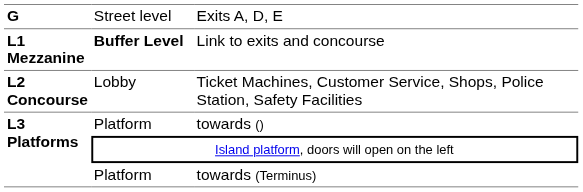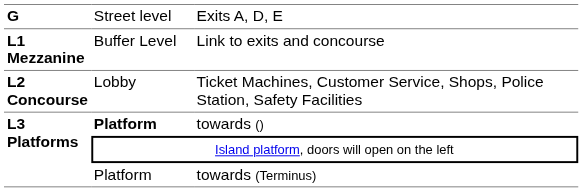(139, 40) bold -> (135, 40) normal
(123, 124) normal -> (125, 124) bold
